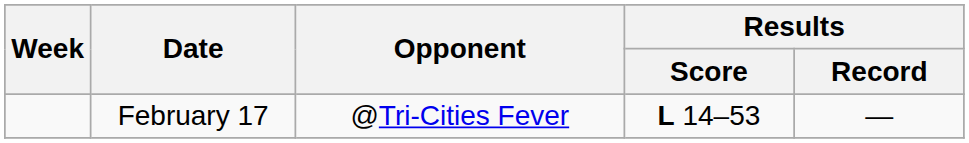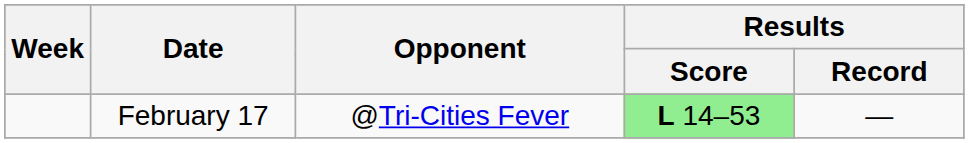(709, 115) no background -> (709, 115) lightgreen background
